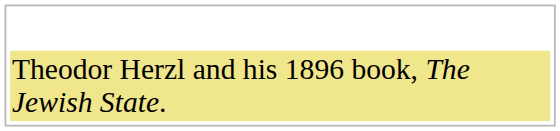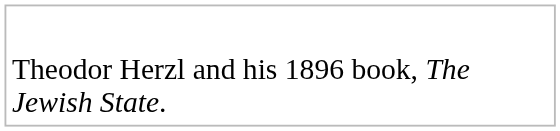(241, 85) khaki background -> (241, 85) no background
